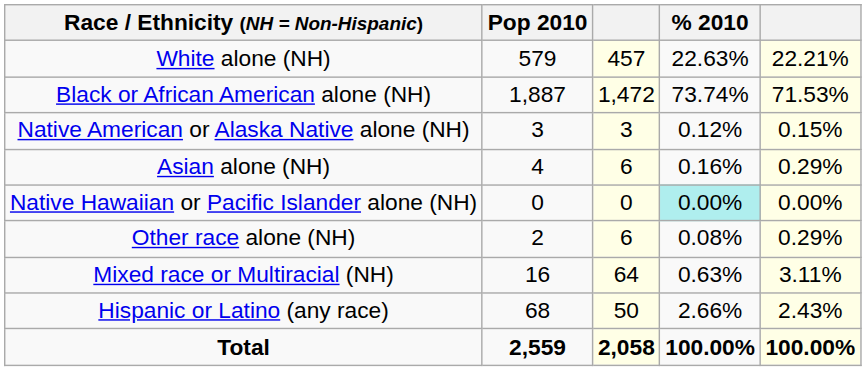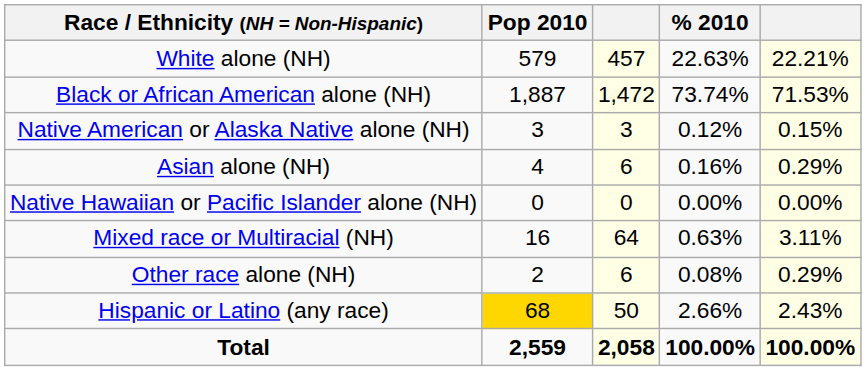(710, 202) paleturquoise background -> (710, 202) no background
rows swapped: (244, 238) <-> (244, 274)
(538, 310) no background -> (538, 310) gold background
